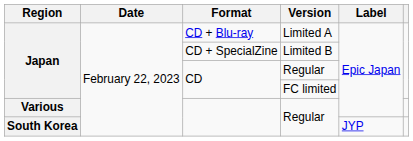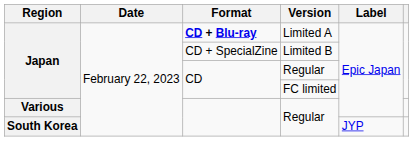(219, 32) normal -> (221, 32) bold
